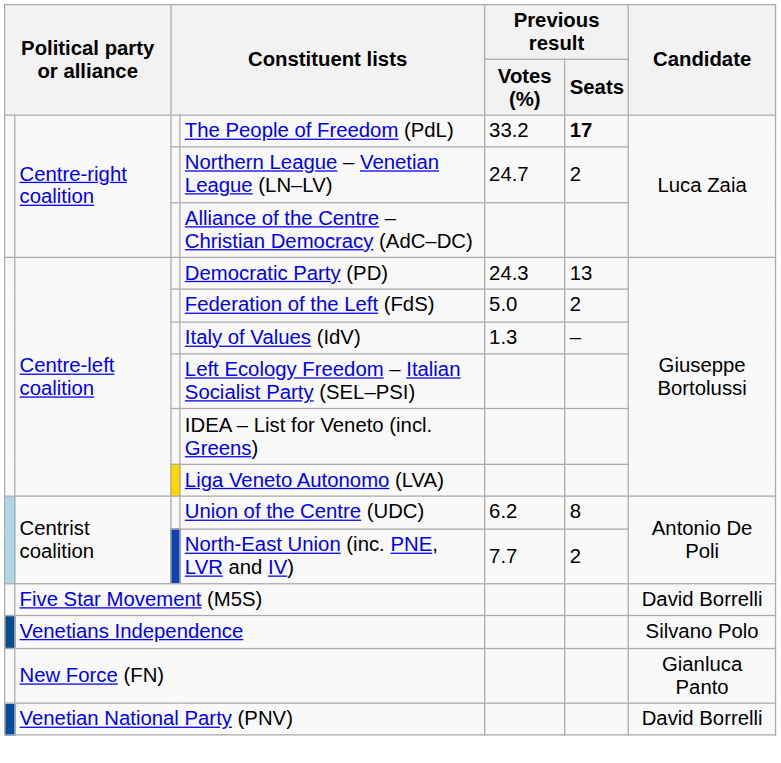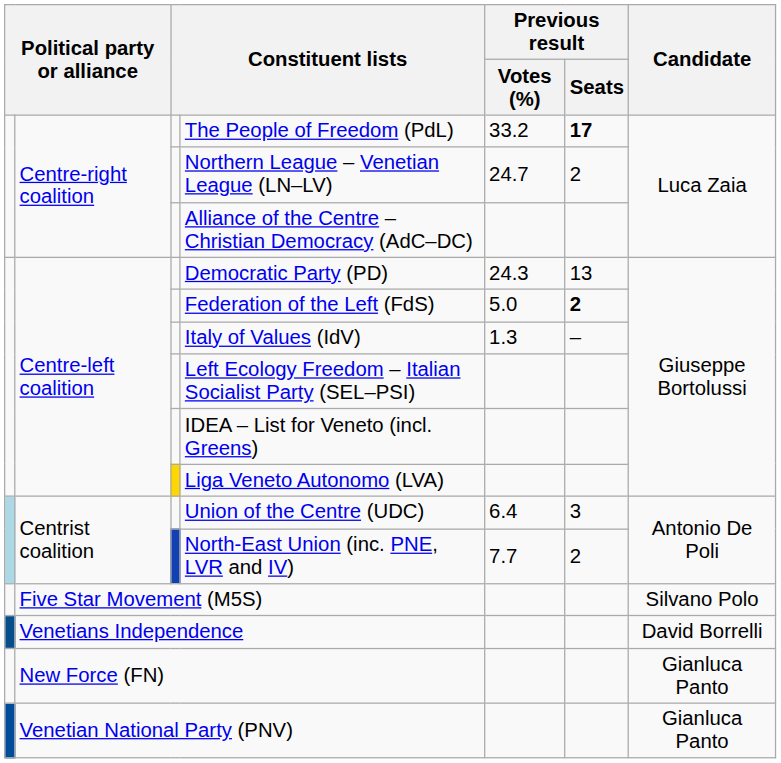(575, 305) normal -> (575, 305) bold
(503, 512) 6.2 -> (503, 512) 6.4
(575, 512) 8 -> (575, 512) 3
(702, 599) David Borrelli -> (702, 599) Silvano Polo
(702, 631) Silvano Polo -> (702, 631) David Borrelli
(702, 719) David Borrelli -> (702, 730) Gianluca Panto
